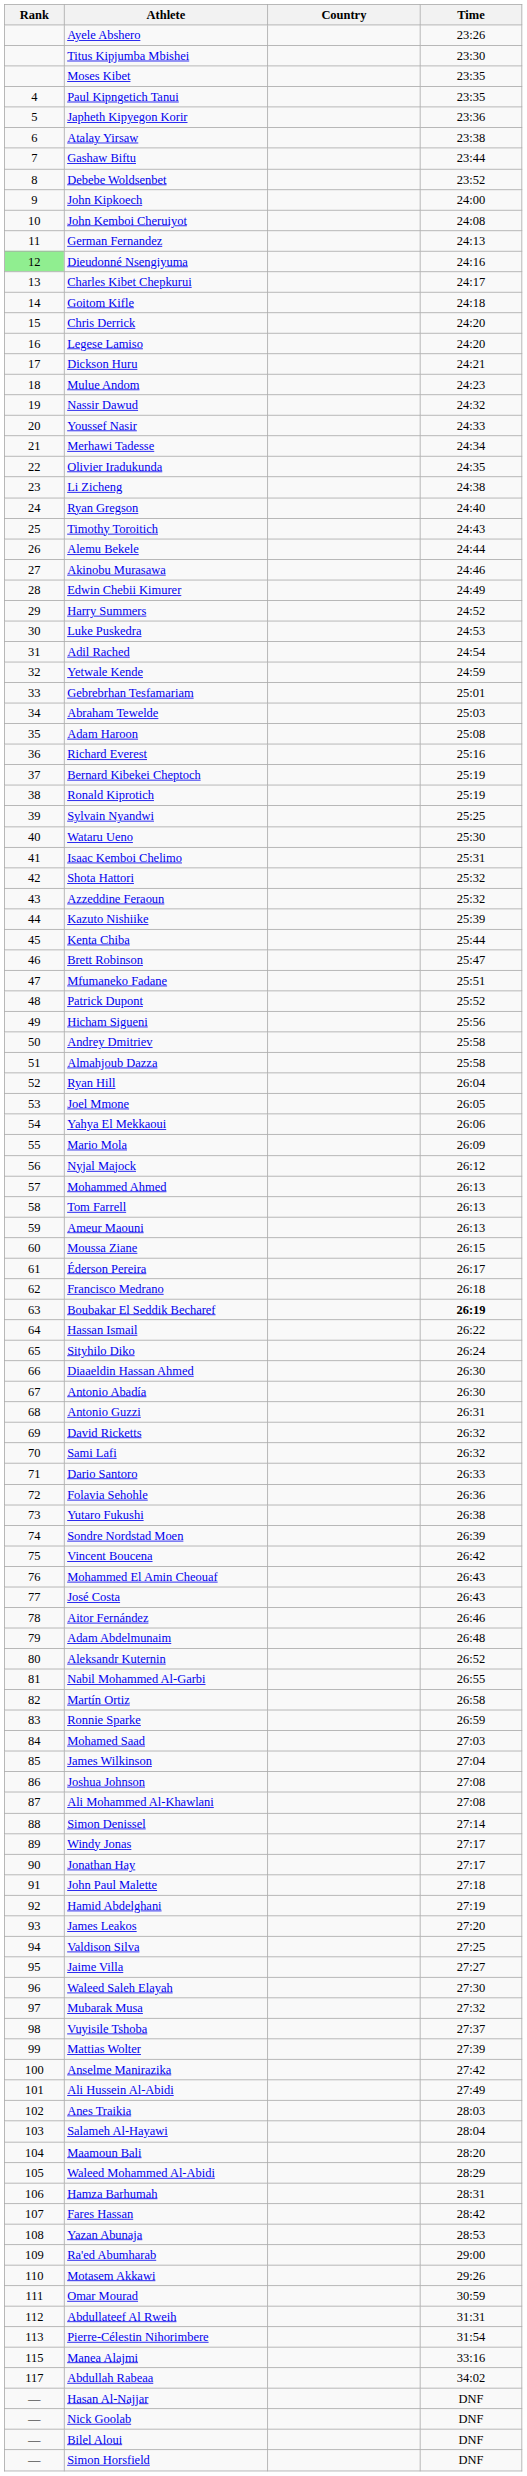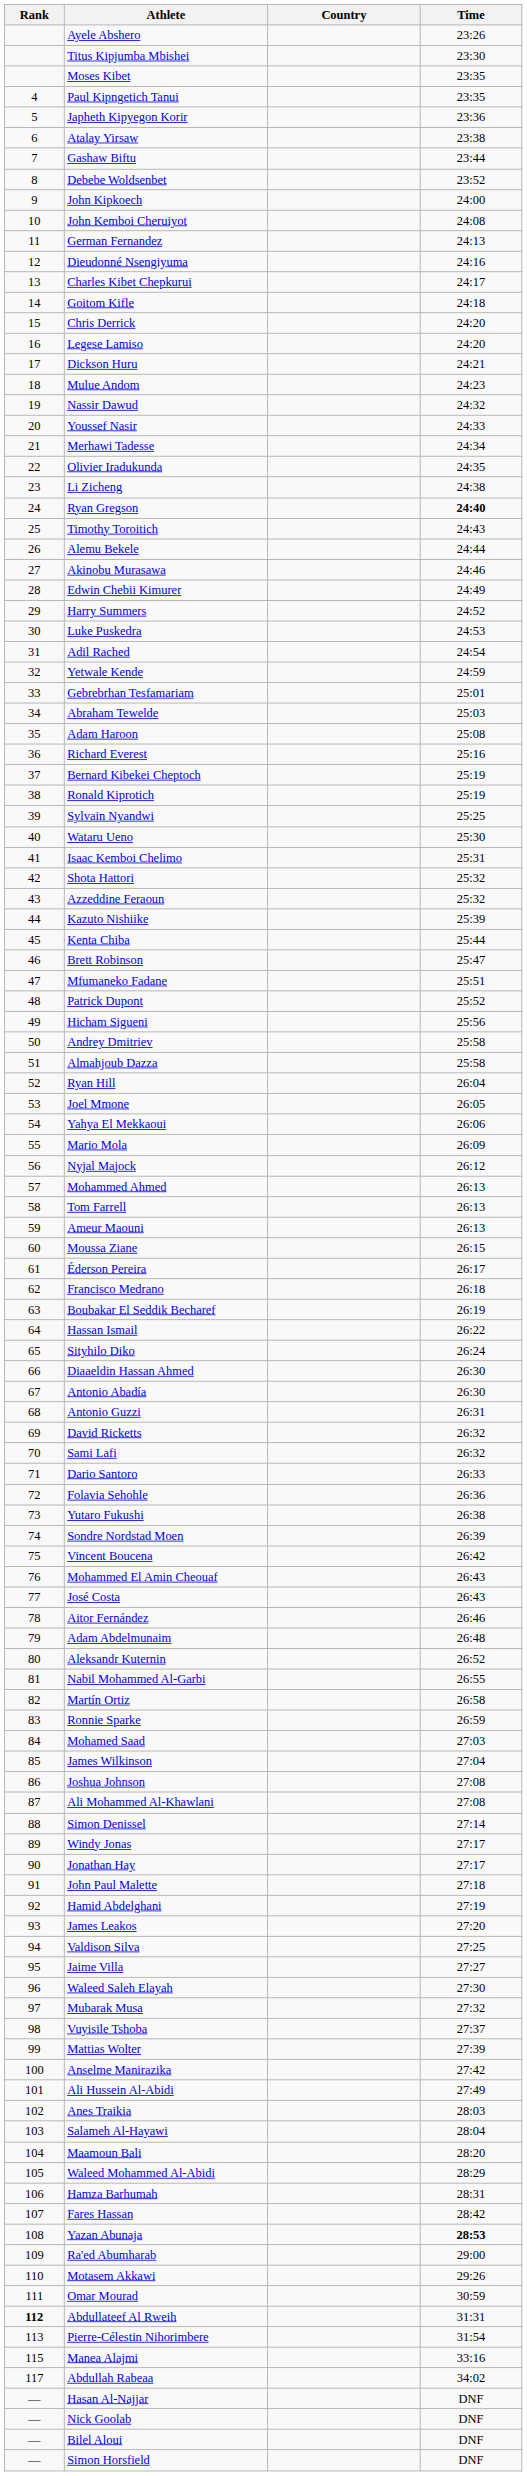(34, 261) lightgreen background -> (34, 261) no background
(471, 508) normal -> (471, 508) bold
(471, 1309) bold -> (471, 1309) normal
(471, 2234) normal -> (471, 2234) bold
(34, 2316) normal -> (34, 2316) bold
